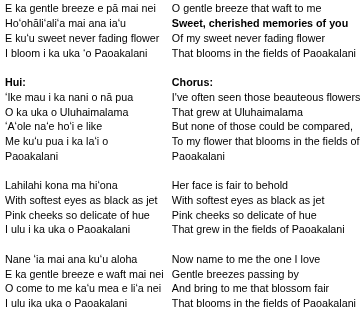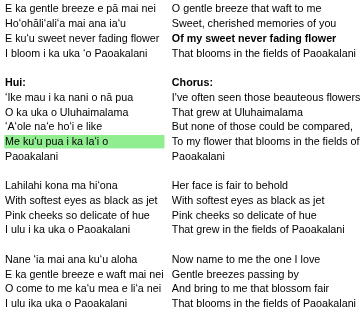(260, 23) bold -> (254, 23) normal
(248, 38) normal -> (254, 38) bold
(57, 141) no background -> (57, 141) lightgreen background
